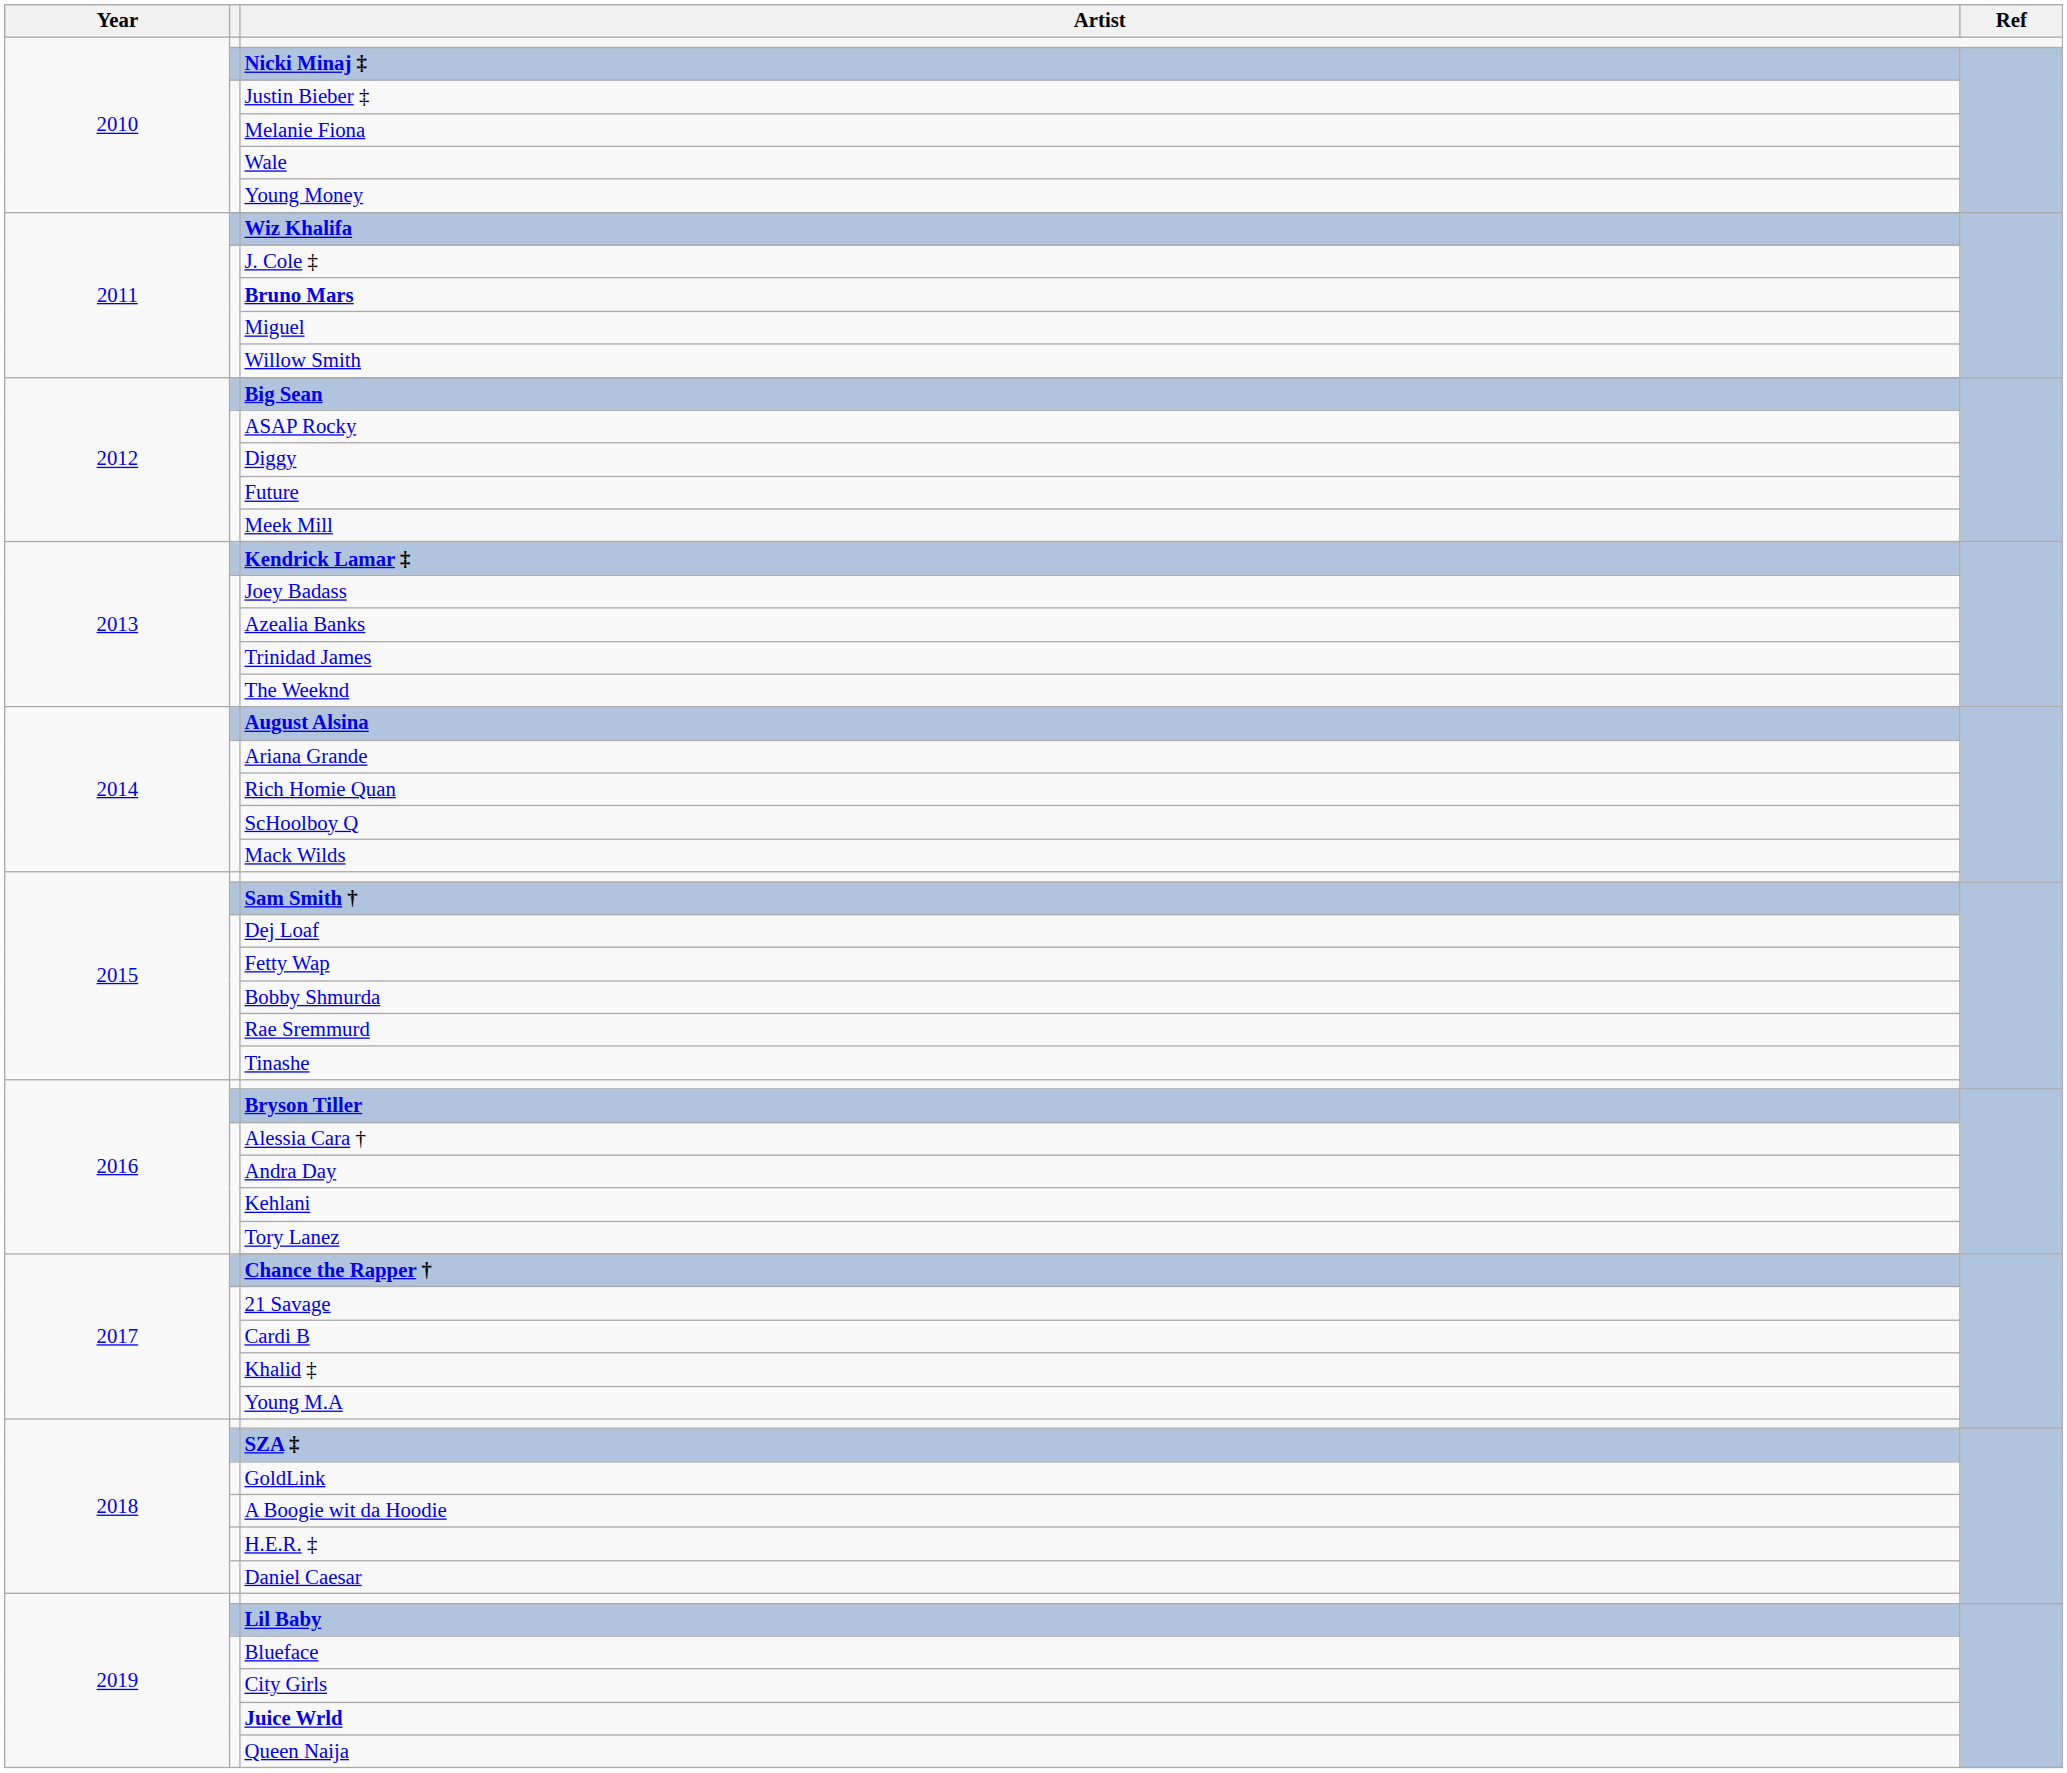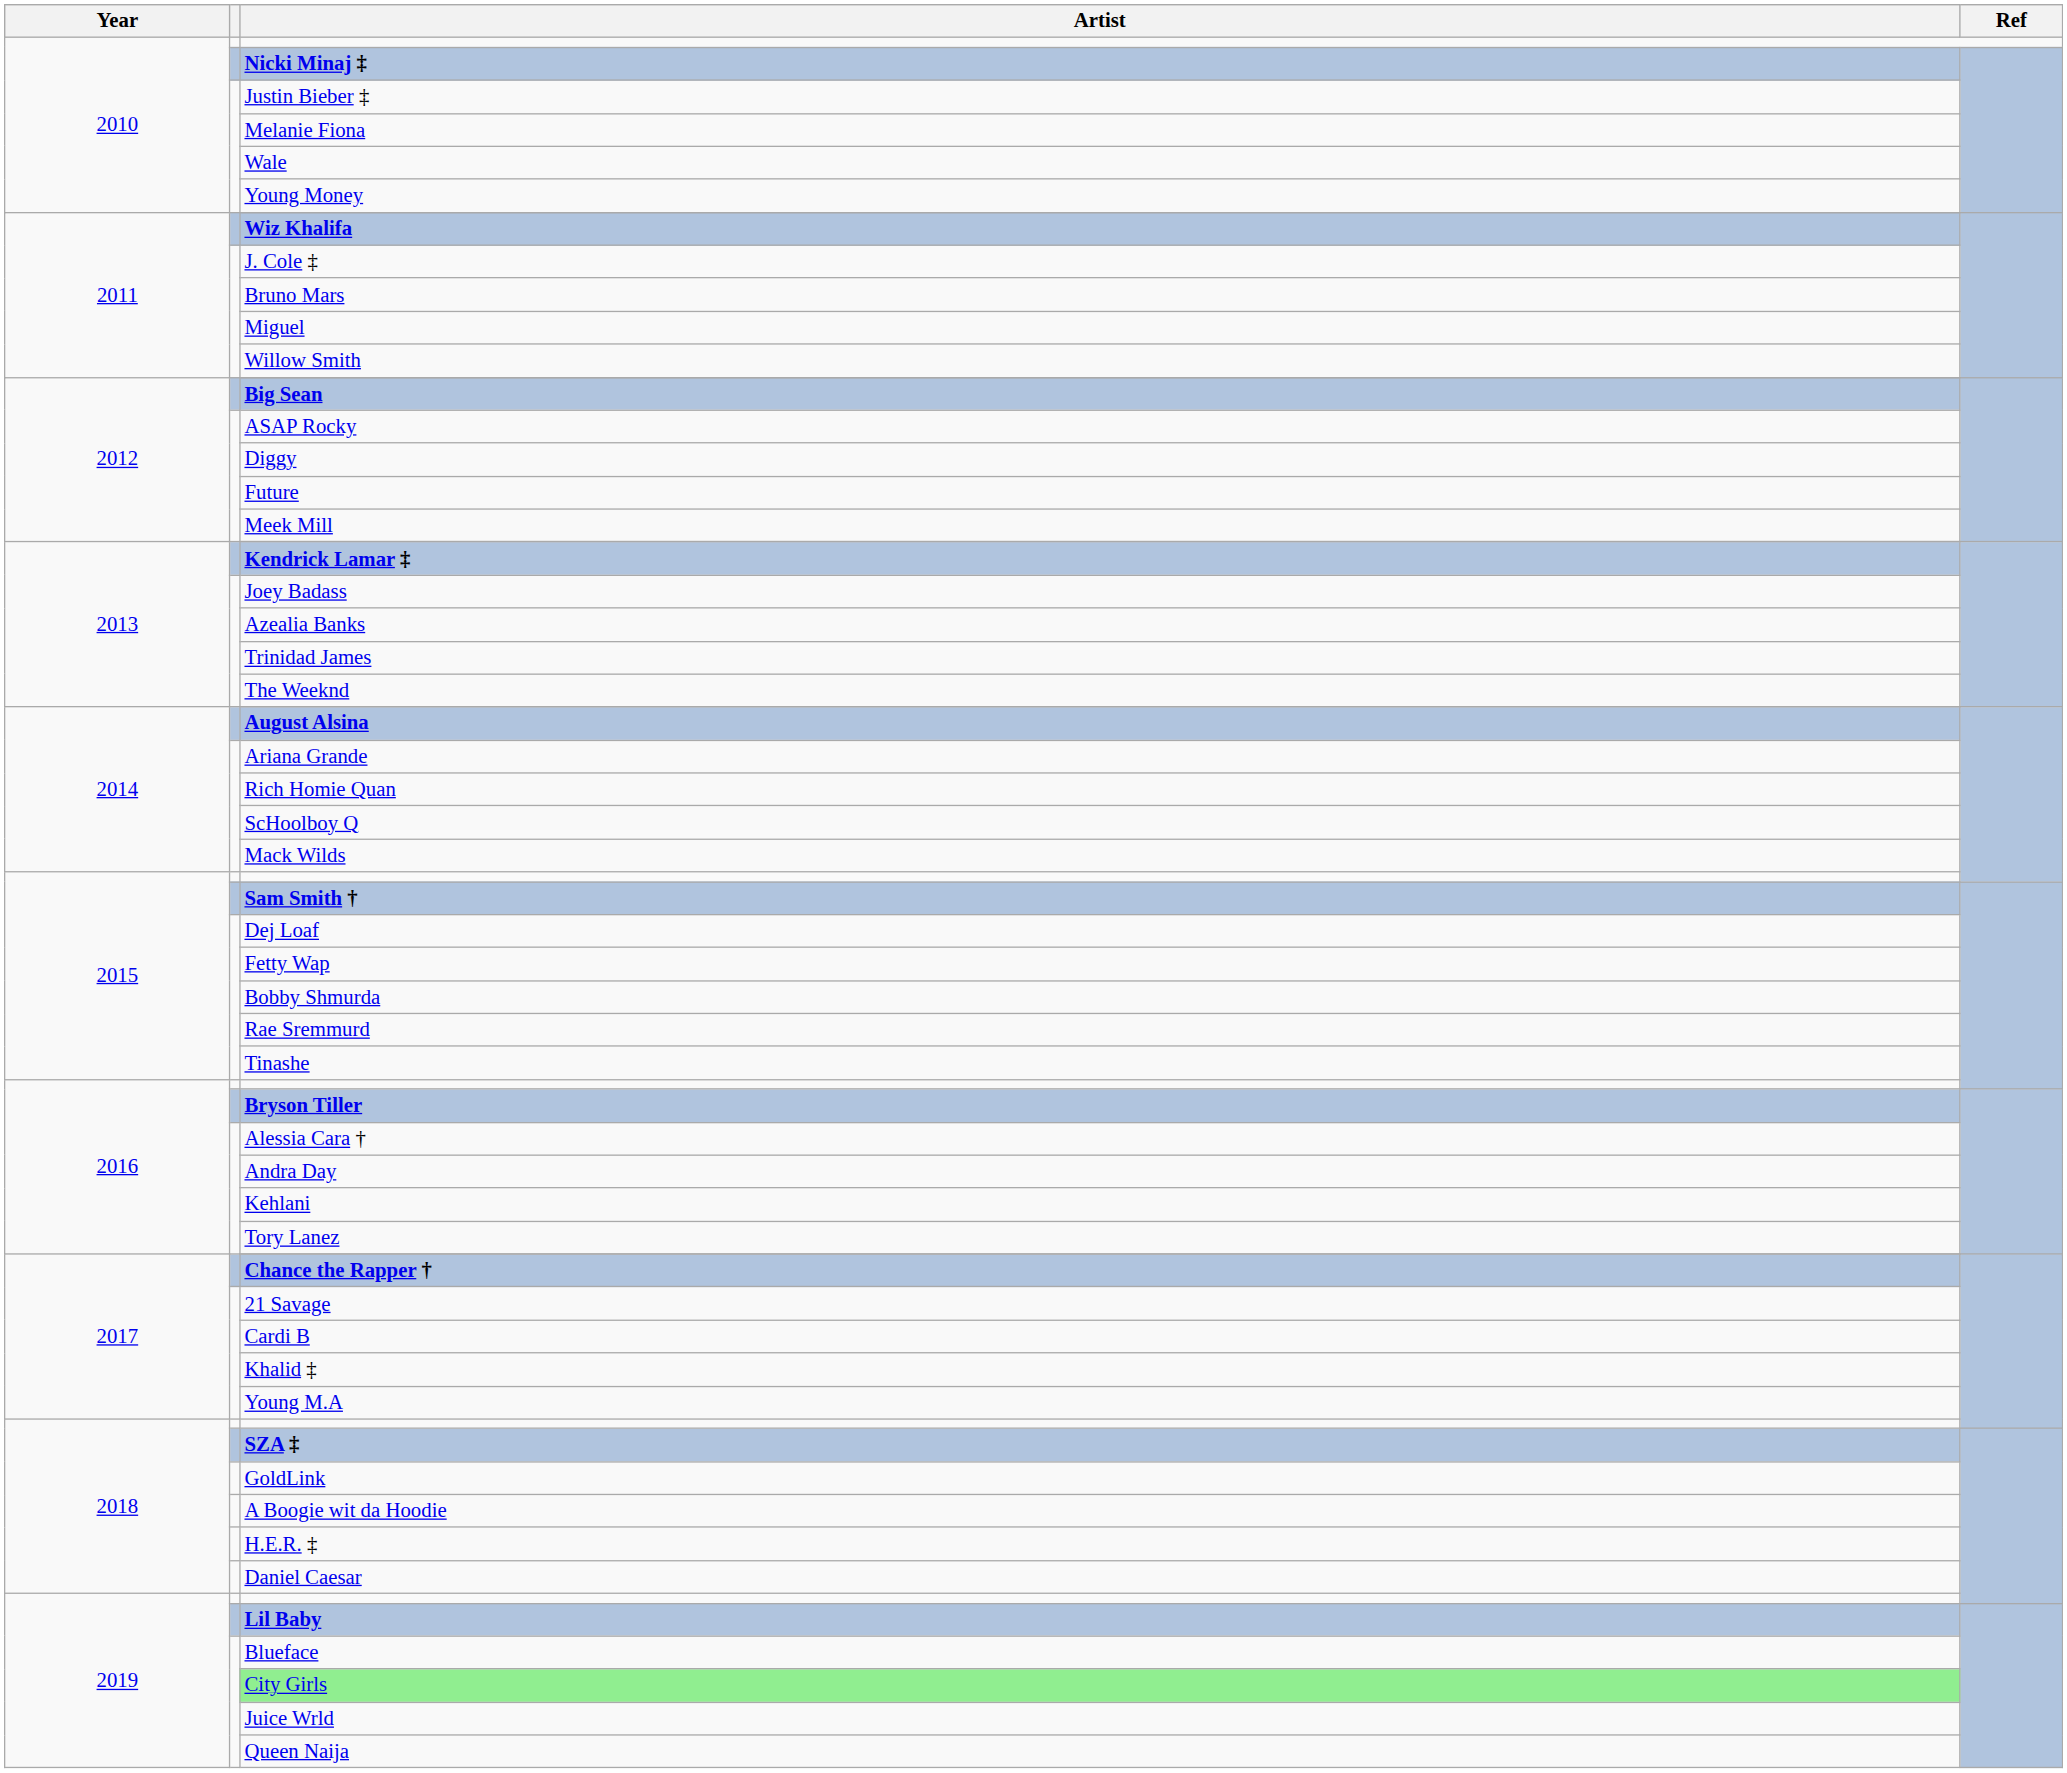(299, 294) bold -> (294, 294) normal
(286, 1685) no background -> (286, 1685) lightgreen background
(294, 1718) bold -> (289, 1718) normal
